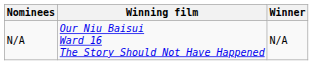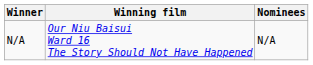columns swapped: (288, 13) <-> (31, 13)
